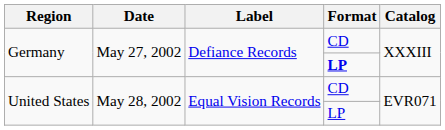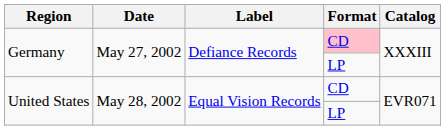(338, 40) no background -> (338, 40) pink background
(337, 64) bold -> (336, 64) normal
